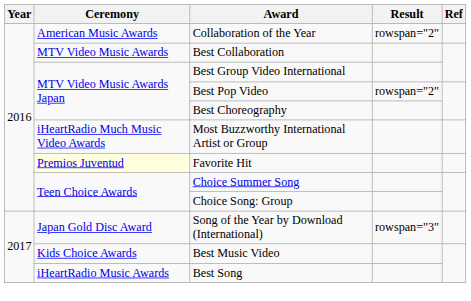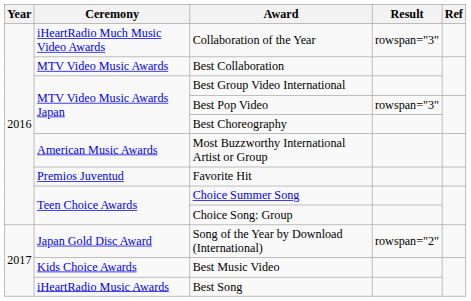(97, 33) American Music Awards -> (99, 40) iHeartRadio Much Music Video Awards
(407, 33) rowspan="2" -> (407, 40) rowspan="3"
(407, 91) rowspan="2" -> (407, 104) rowspan="3"
(99, 136) iHeartRadio Much Music Video Awards -> (97, 150) American Music Awards
(81, 162) lightyellow background -> (81, 176) no background
(407, 227) rowspan="3" -> (407, 241) rowspan="2"
